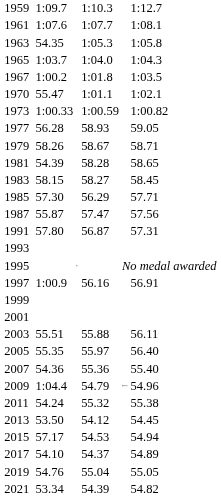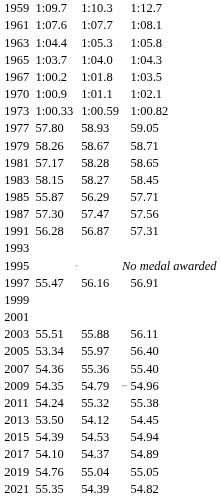(50, 42) 54.35 -> (51, 42) 1:04.4
(50, 94) 55.47 -> (51, 94) 1:00.9
(50, 128) 56.28 -> (50, 128) 57.80
(50, 162) 54.39 -> (50, 162) 57.17
(50, 197) 57.30 -> (50, 197) 55.87
(50, 214) 55.87 -> (50, 214) 57.30
(50, 231) 57.80 -> (50, 231) 56.28
(51, 283) 1:00.9 -> (50, 283) 55.47
(50, 351) 55.35 -> (50, 351) 53.34
(51, 385) 1:04.4 -> (50, 385) 54.35
(50, 437) 57.17 -> (50, 437) 54.39
(50, 488) 53.34 -> (50, 488) 55.35
